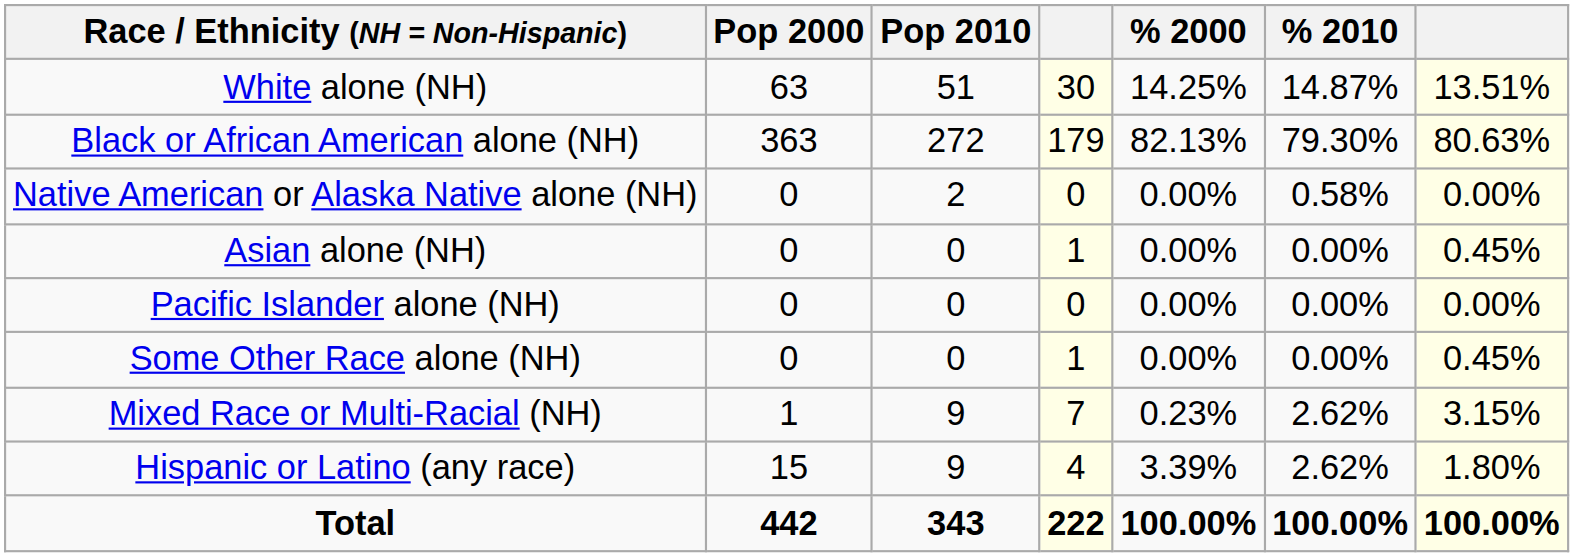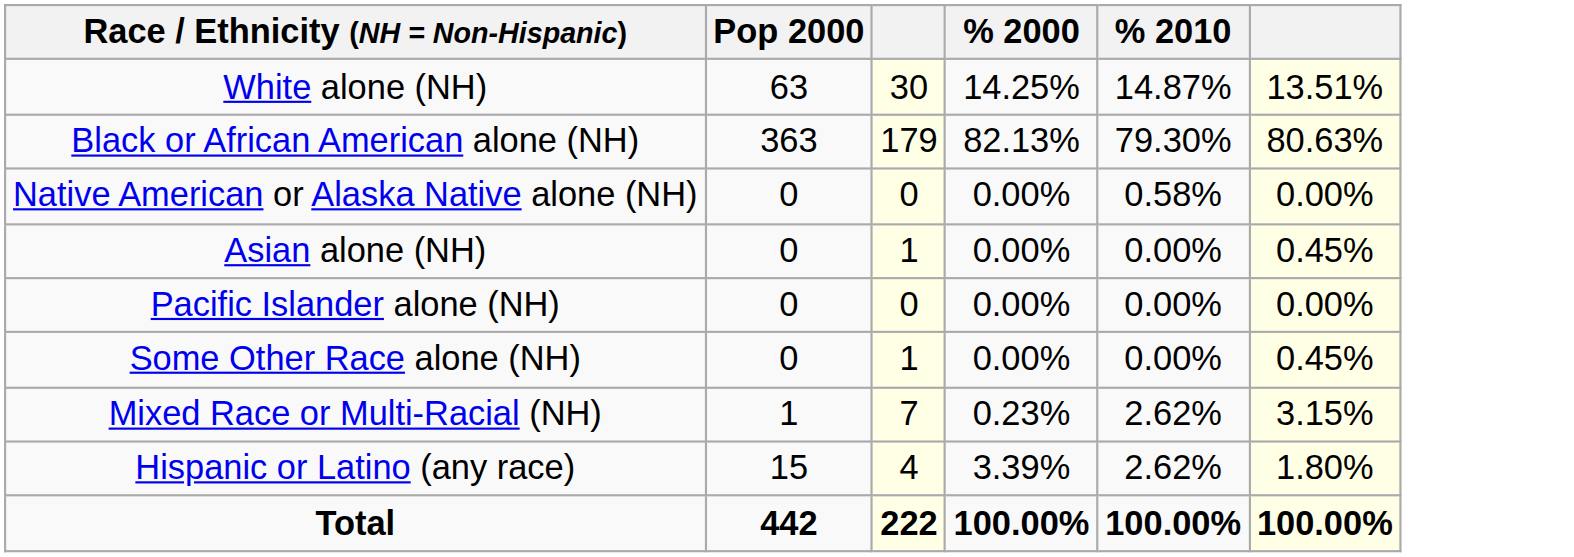- column: (956, 31)
